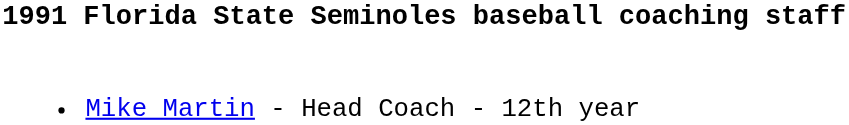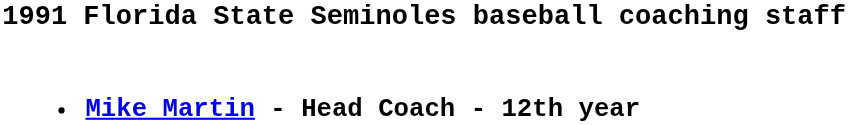(424, 110) normal -> (424, 110) bold
